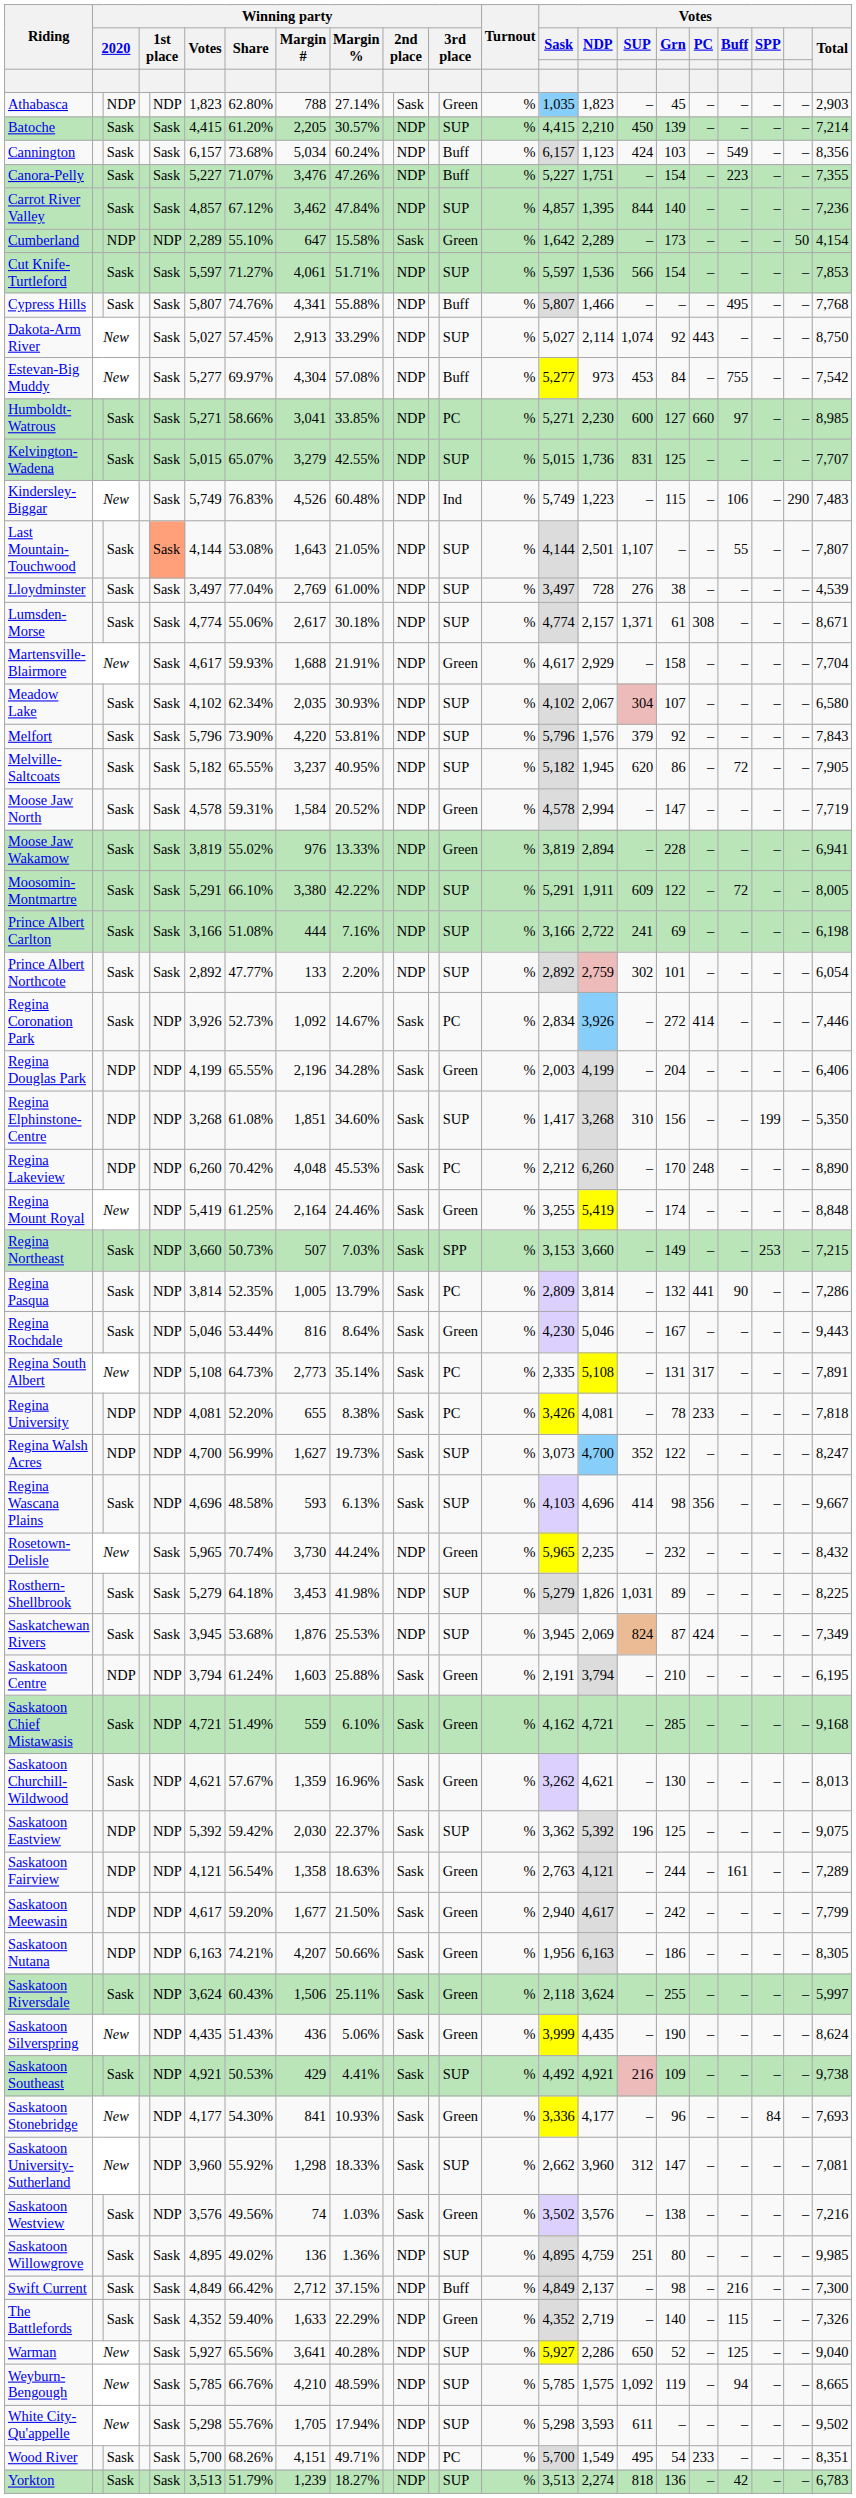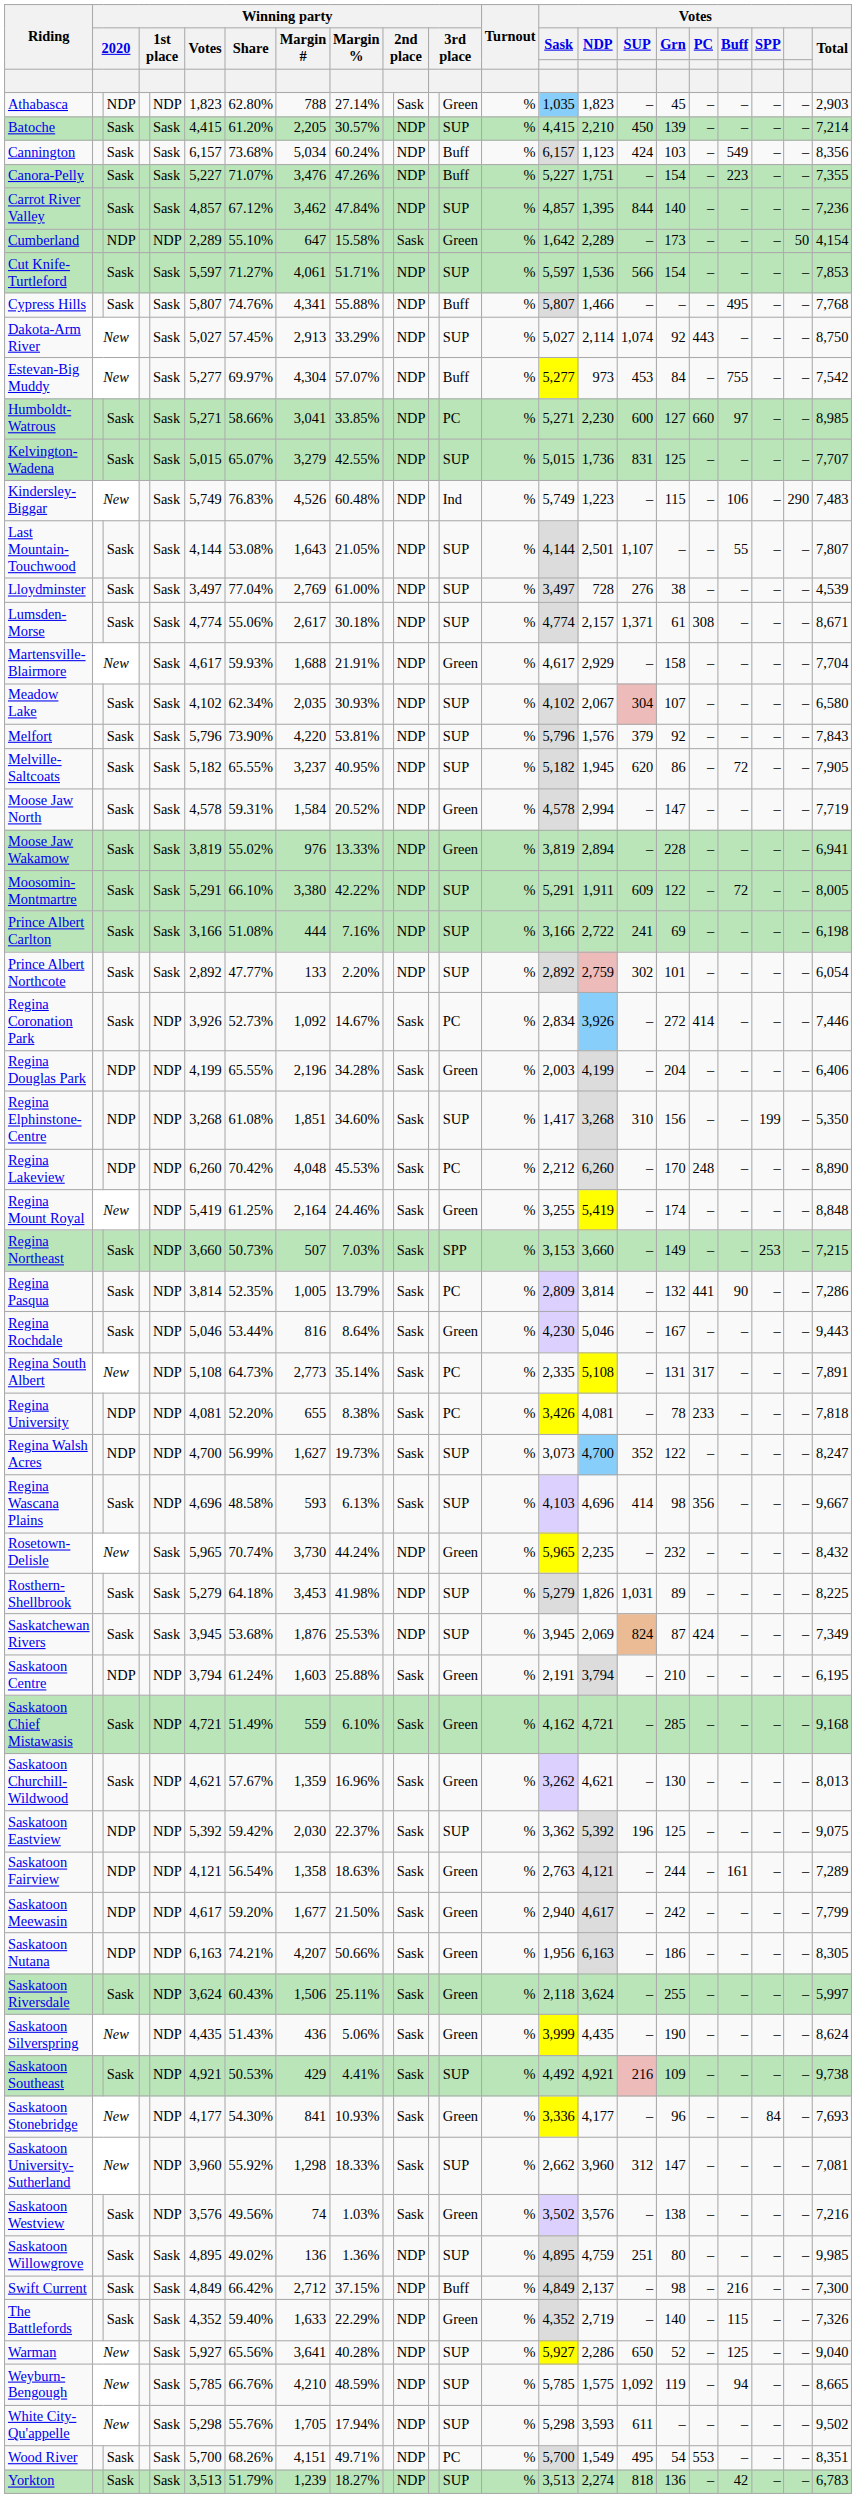(357, 377) 57.08% -> (357, 377) 57.07%
(167, 549) lightsalmon background -> (167, 549) no background
(703, 2457) 233 -> (703, 2457) 553
